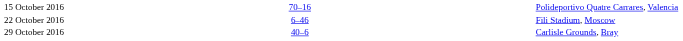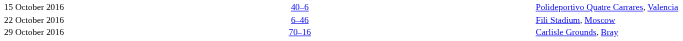(300, 7) 70–16 -> (300, 7) 40–6
(300, 32) 40–6 -> (300, 32) 70–16
